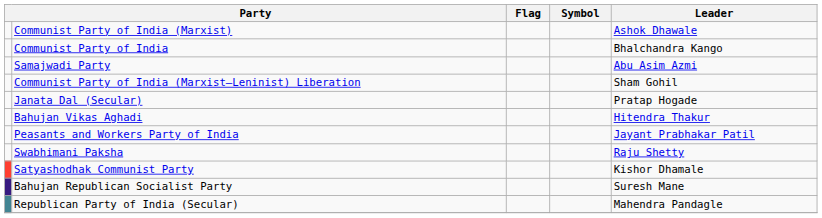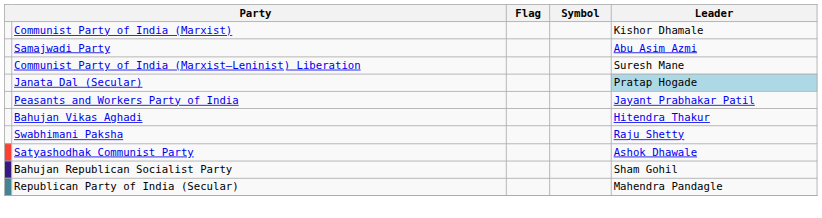(655, 30) Ashok Dhawale -> (659, 30) Kishor Dhamale
- row: (91, 48)
(646, 83) Sham Gohil -> (649, 65) Suresh Mane
(655, 100) no background -> (655, 83) lightblue background
rows swapped: (78, 117) <-> (126, 135)
(659, 169) Kishor Dhamale -> (655, 152) Ashok Dhawale
(649, 187) Suresh Mane -> (646, 169) Sham Gohil
